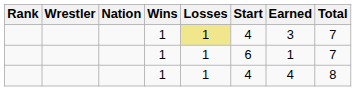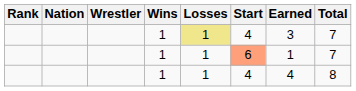columns swapped: (70, 14) <-> (121, 14)
(248, 55) no background -> (248, 55) lightsalmon background
